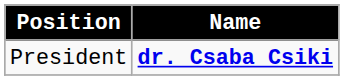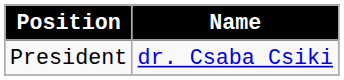(235, 58) bold -> (235, 58) normal
